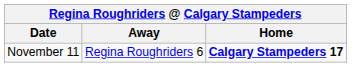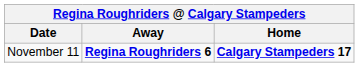(144, 52) normal -> (148, 52) bold
